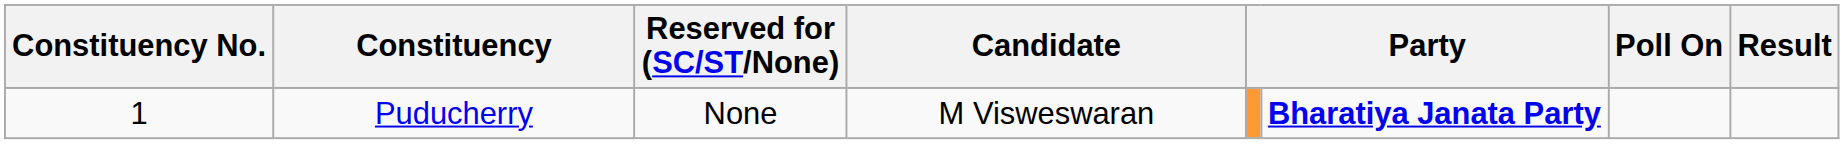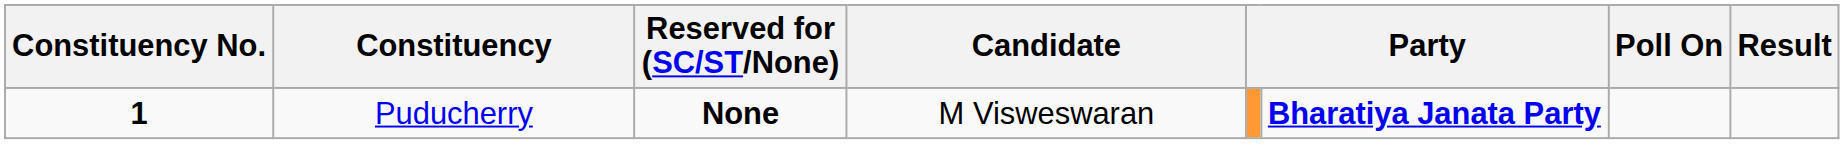(139, 112) normal -> (139, 112) bold
(741, 112) normal -> (741, 112) bold
